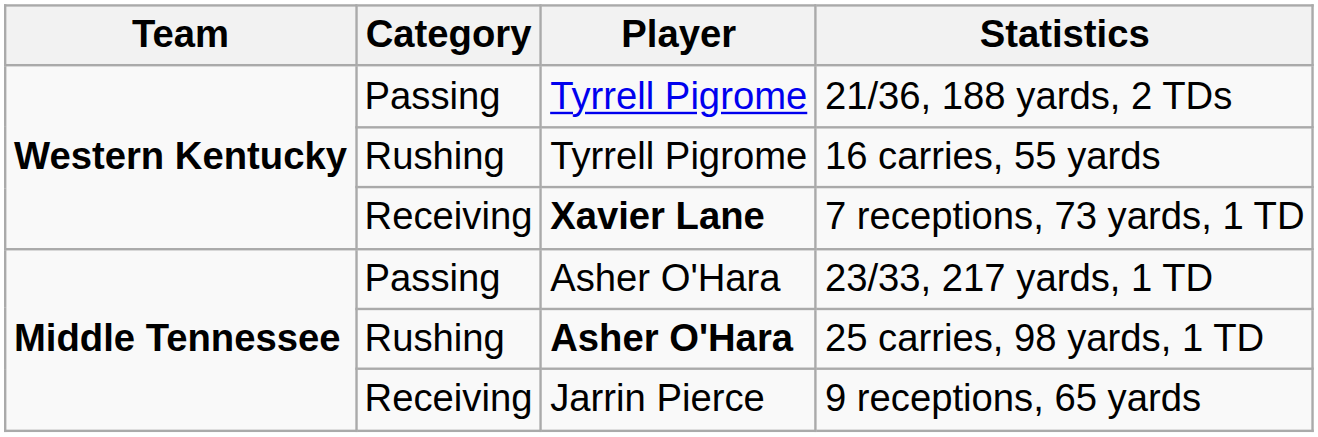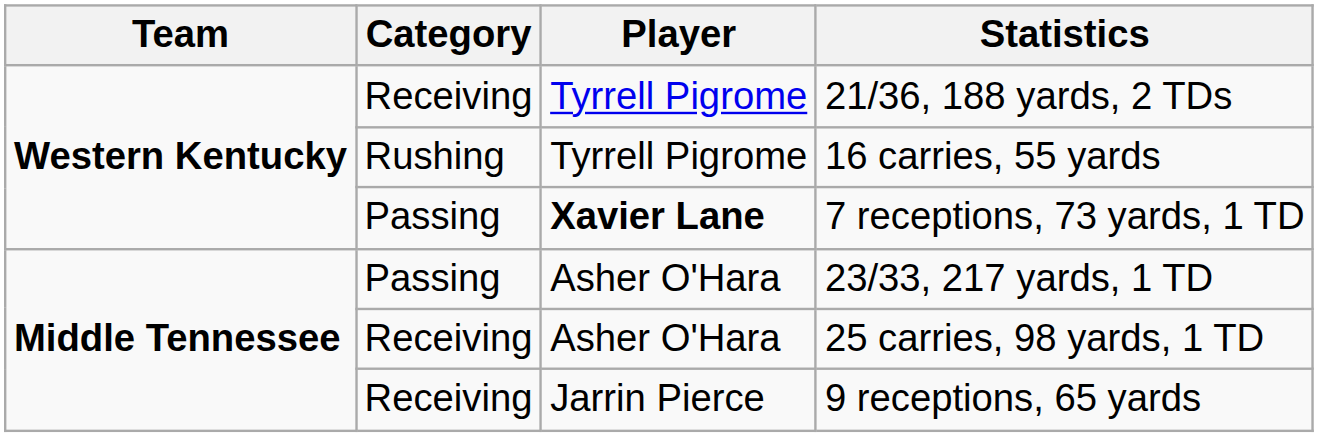(433, 95) Passing -> (449, 95) Receiving
(449, 217) Receiving -> (433, 217) Passing
(435, 338) Rushing -> (449, 338) Receiving
(672, 338) bold -> (665, 338) normal
